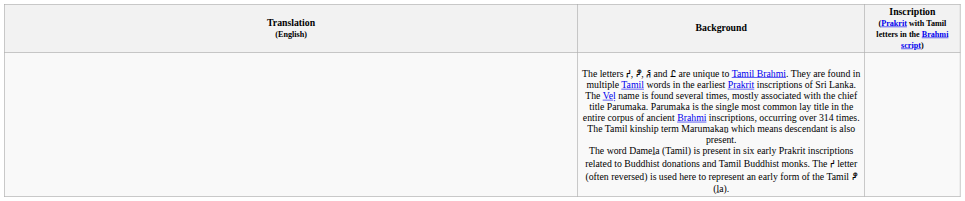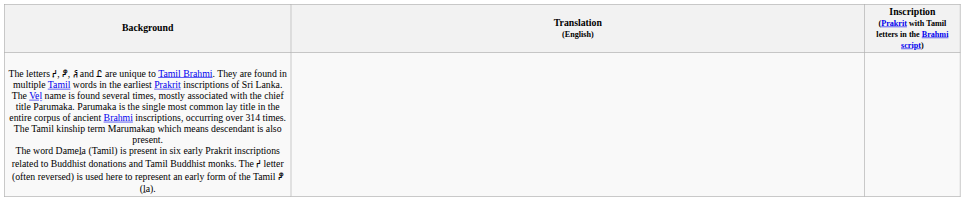columns swapped: (721, 28) <-> (291, 28)
